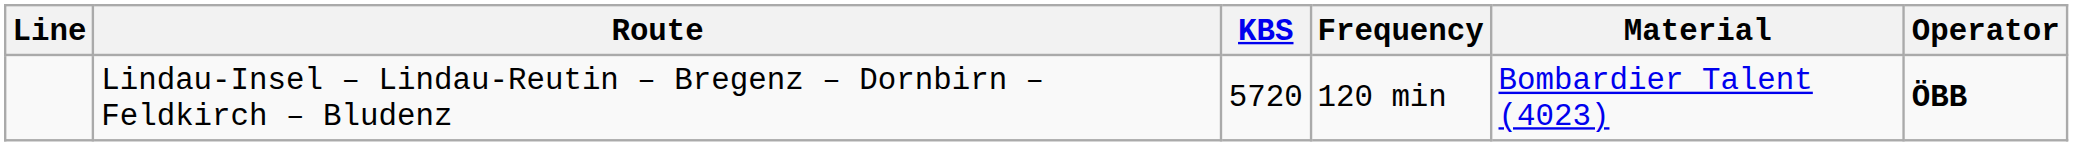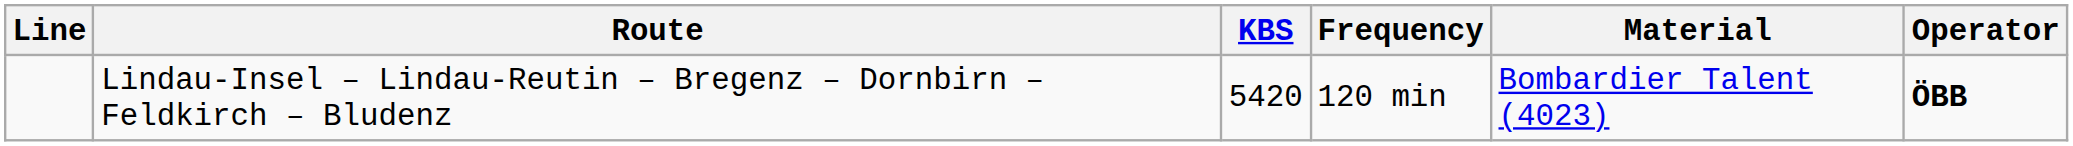(1266, 98) 5720 -> (1266, 98) 5420
